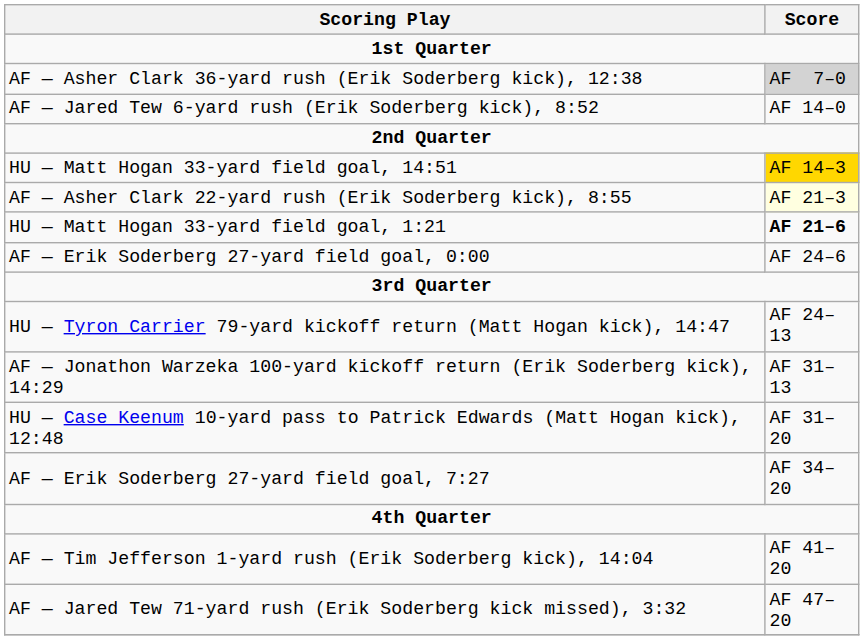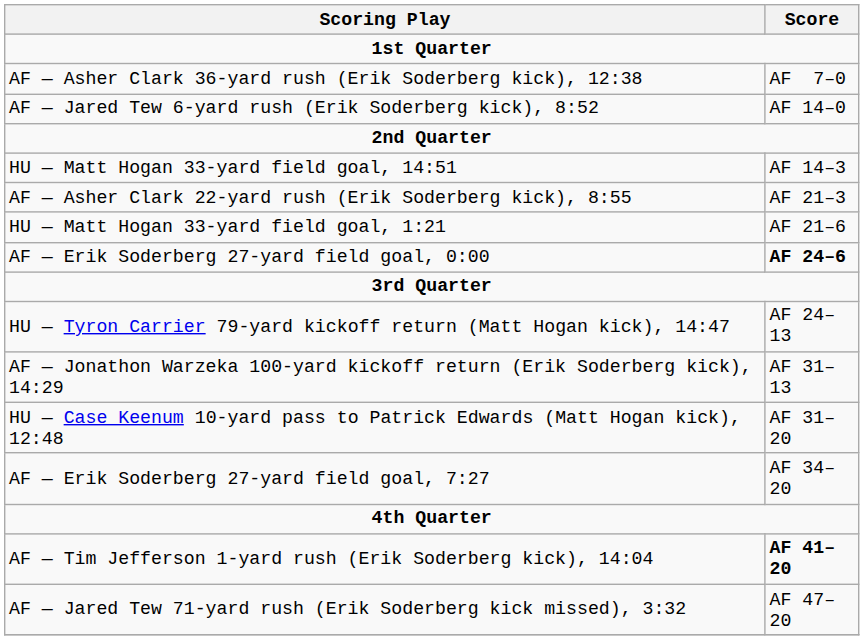(808, 79) lightgrey background -> (808, 79) no background
(808, 168) gold background -> (808, 168) no background
(808, 198) lightyellow background -> (808, 198) no background
(808, 227) bold -> (808, 227) normal
(808, 257) normal -> (808, 257) bold
(802, 559) normal -> (802, 559) bold
